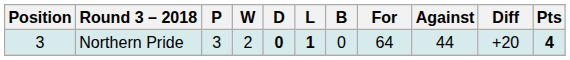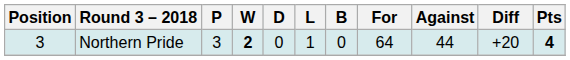(248, 42) normal -> (248, 42) bold
(279, 42) bold -> (279, 42) normal
(310, 42) bold -> (310, 42) normal
